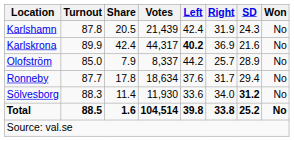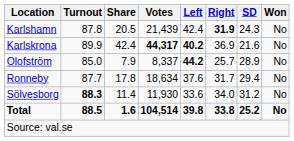(224, 29) normal -> (224, 29) bold
(162, 45) normal -> (162, 45) bold
(193, 62) normal -> (193, 62) bold
(92, 95) normal -> (92, 95) bold
(249, 95) bold -> (249, 95) normal
